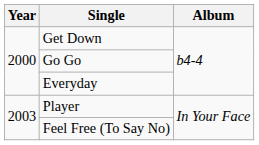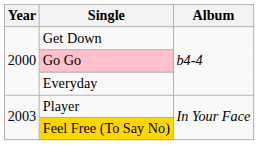(62, 60) no background -> (62, 60) pink background
(106, 128) no background -> (106, 128) gold background
